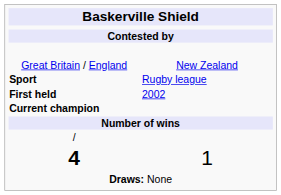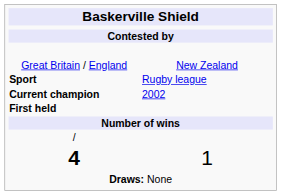(33, 94) First held -> (54, 94) Current champion
(54, 109) Current champion -> (33, 109) First held
